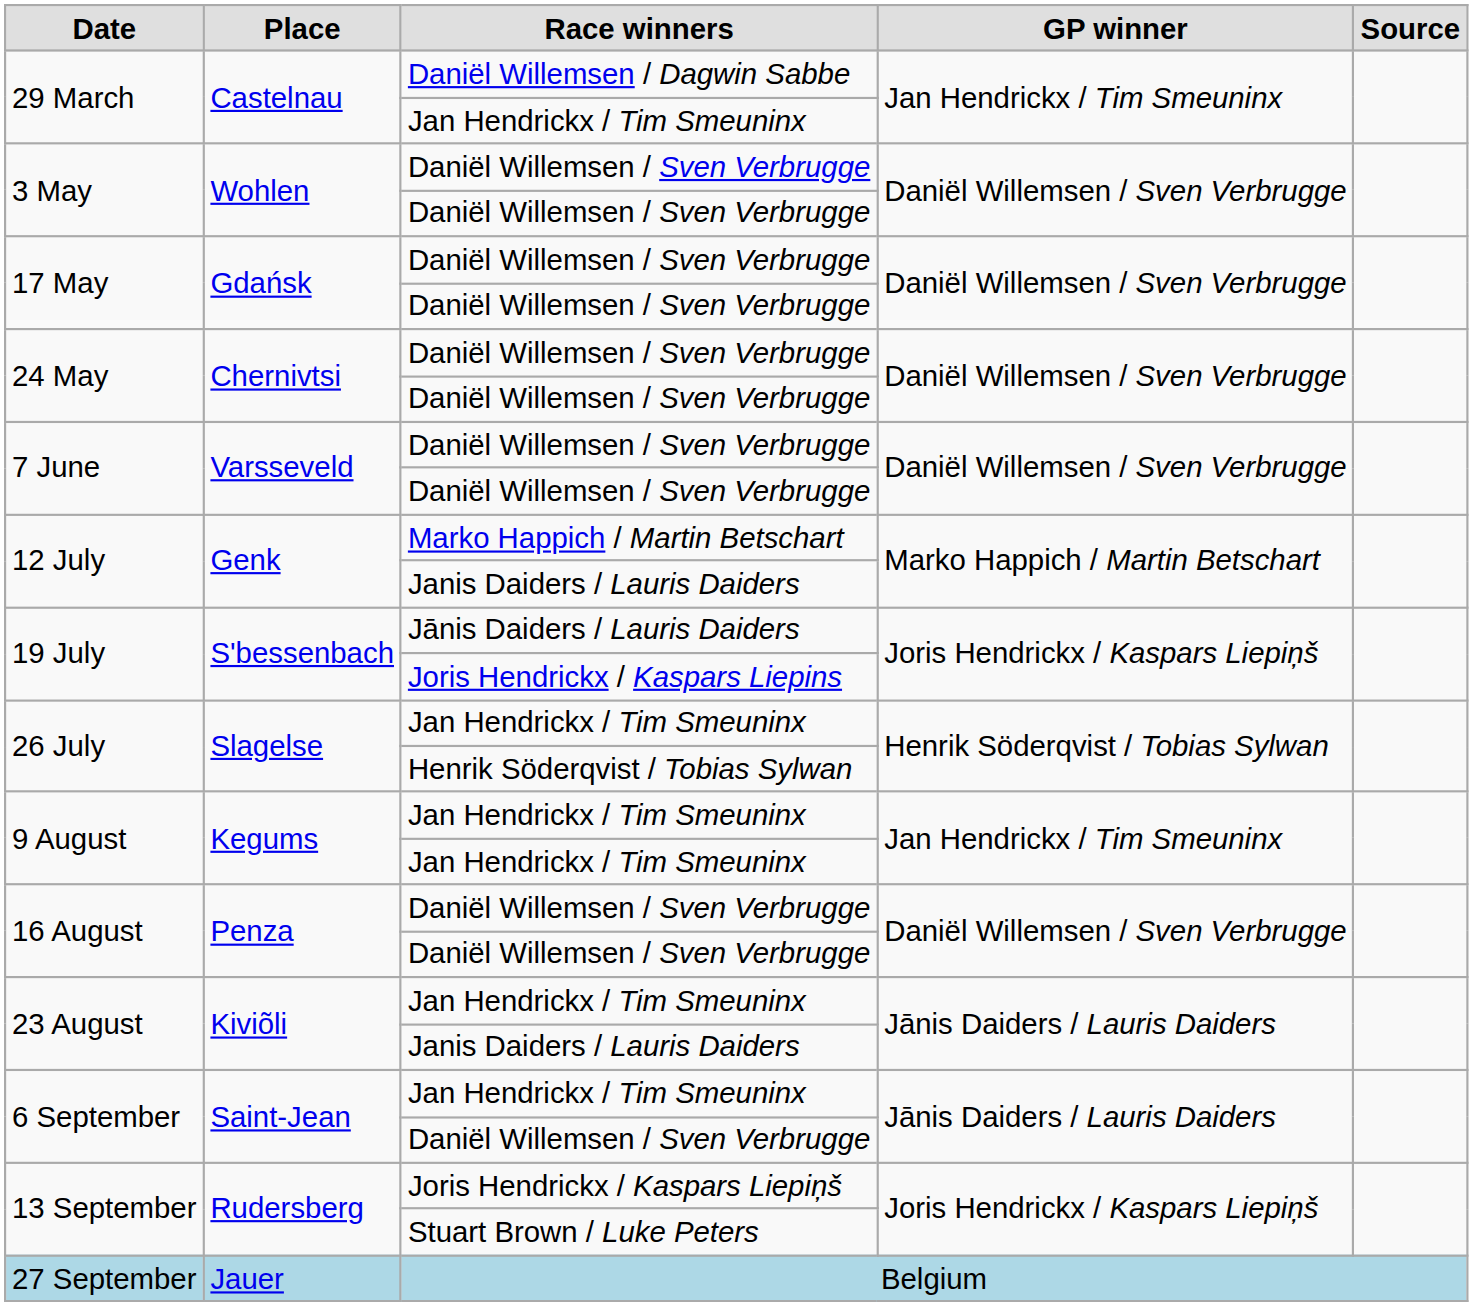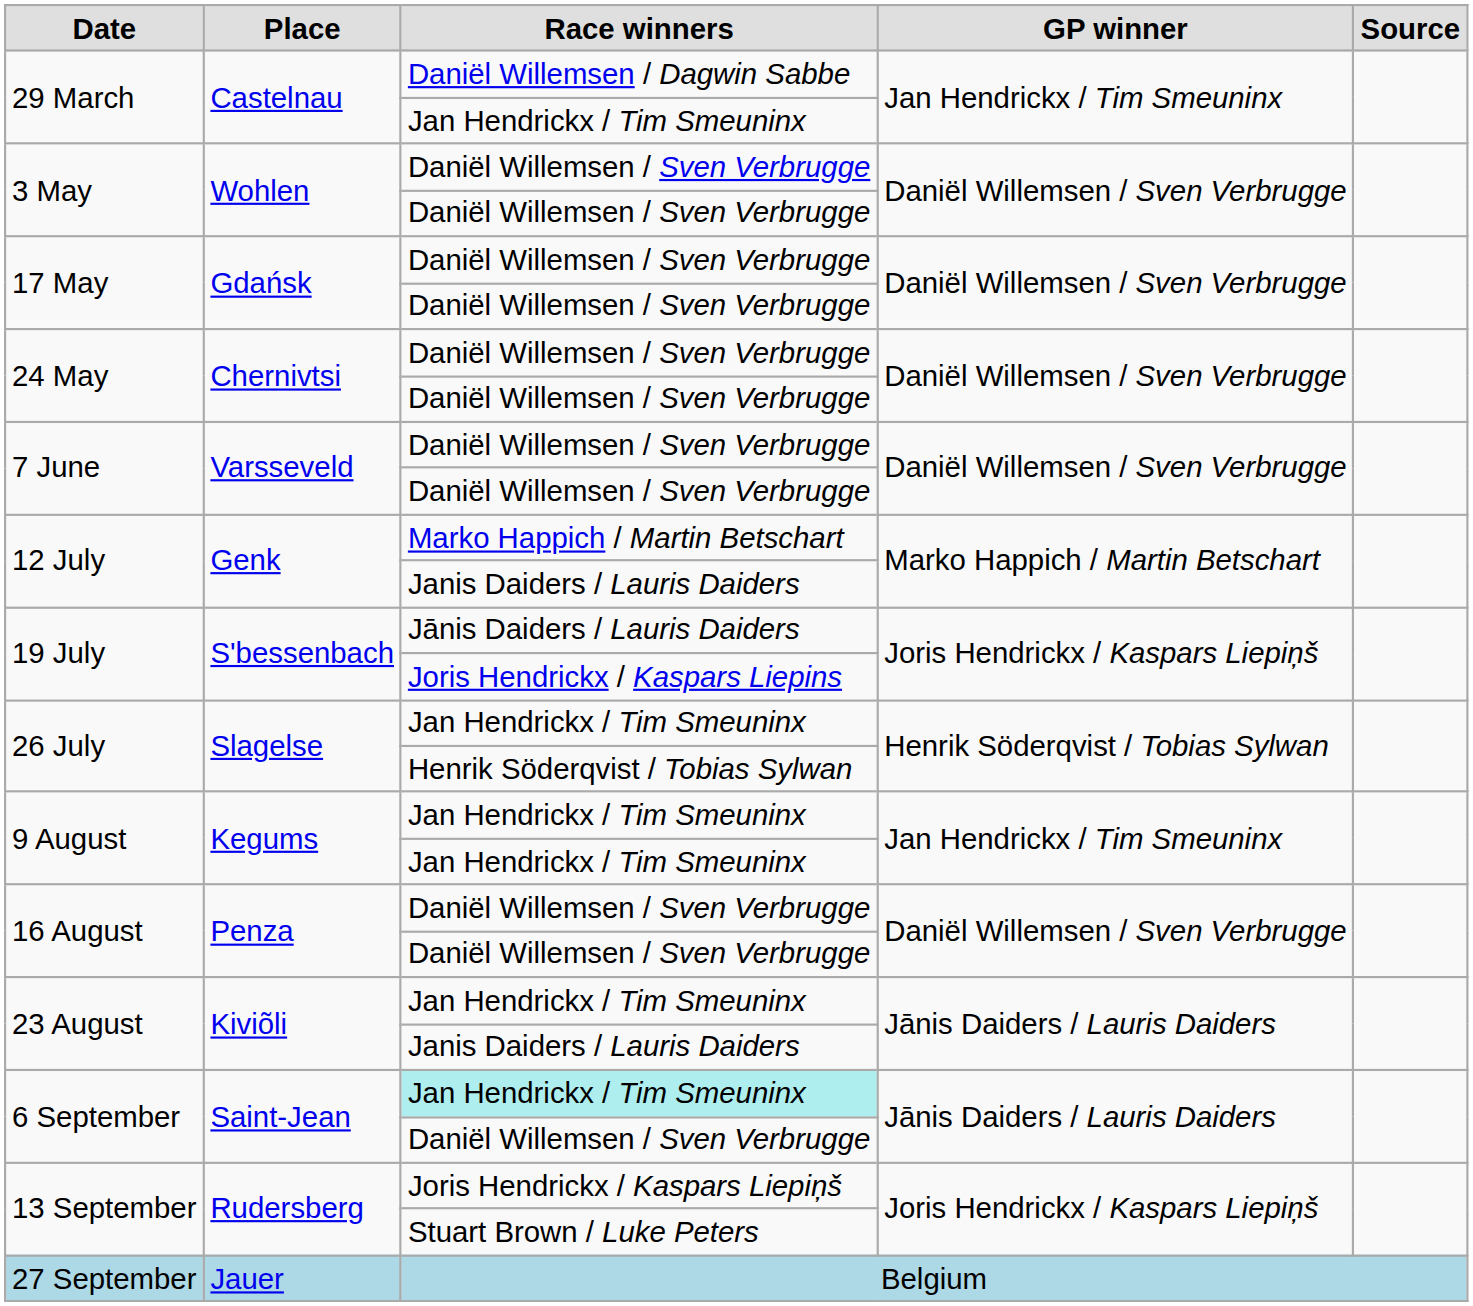(607, 1093) no background -> (607, 1093) paleturquoise background
